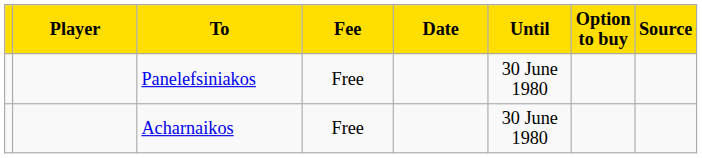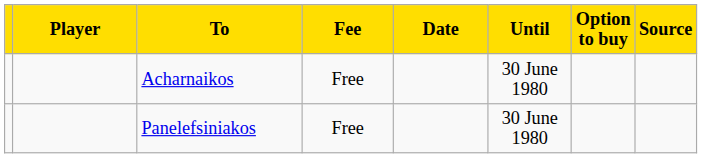rows swapped: (199, 78) <-> (188, 128)
